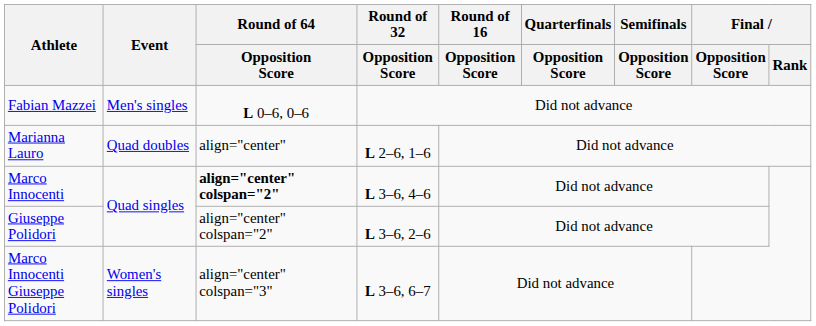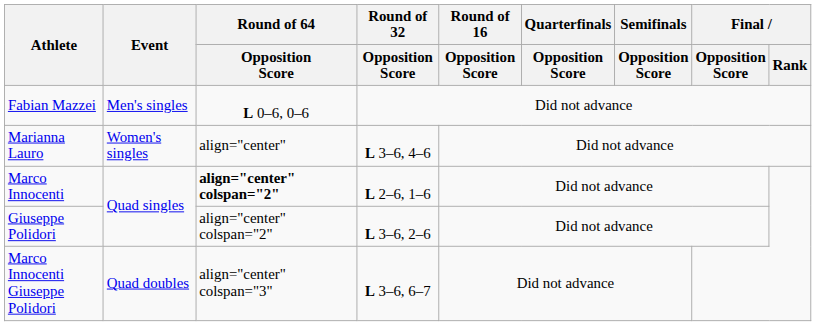(148, 145) Quad doubles -> (134, 145) Women's singles
(398, 154) L 2–6, 1–6 -> (398, 154) L 3–6, 4–6
(398, 194) L 3–6, 4–6 -> (398, 194) L 2–6, 1–6
(134, 283) Women's singles -> (148, 283) Quad doubles
